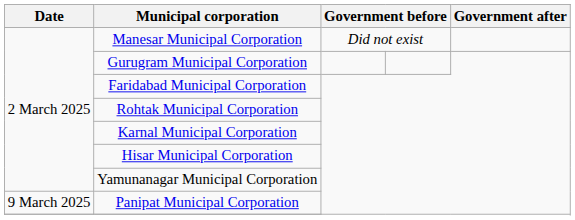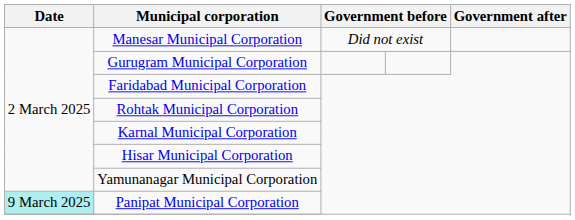(49, 202) no background -> (49, 202) paleturquoise background
